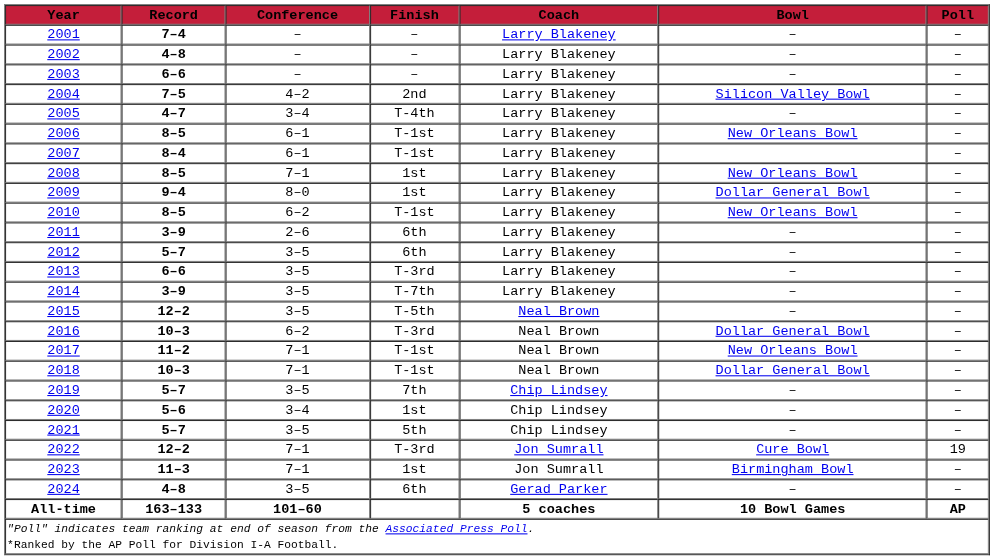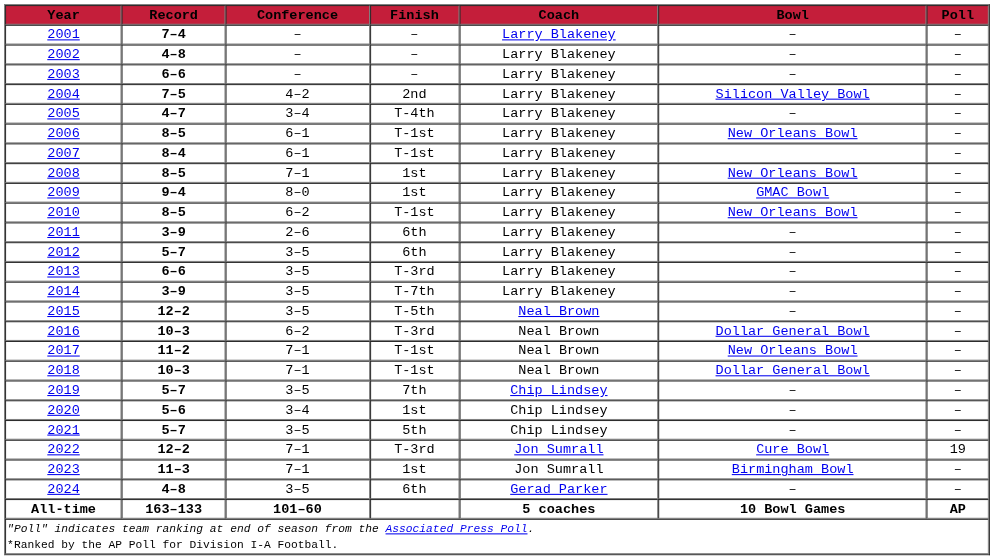(793, 193) Dollar General Bowl -> (793, 193) GMAC Bowl
